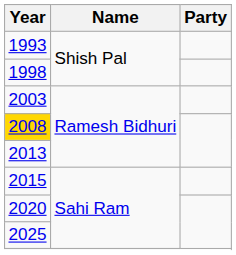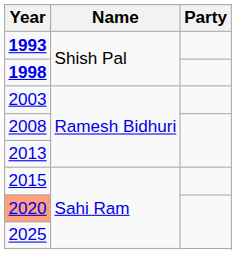(28, 45) normal -> (28, 45) bold
(28, 72) normal -> (28, 72) bold
(28, 126) gold background -> (28, 126) no background
(28, 208) no background -> (28, 208) lightsalmon background
